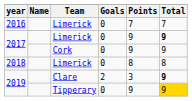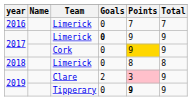(103, 37) normal -> (103, 37) bold
(164, 37) bold -> (164, 37) normal
(131, 50) no background -> (131, 50) gold background
(131, 77) no background -> (131, 77) pink background
(164, 77) bold -> (164, 77) normal
(131, 90) normal -> (131, 90) bold
(164, 90) gold background -> (164, 90) no background
